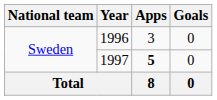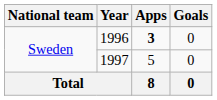(151, 38) normal -> (151, 38) bold
(151, 60) bold -> (151, 60) normal
